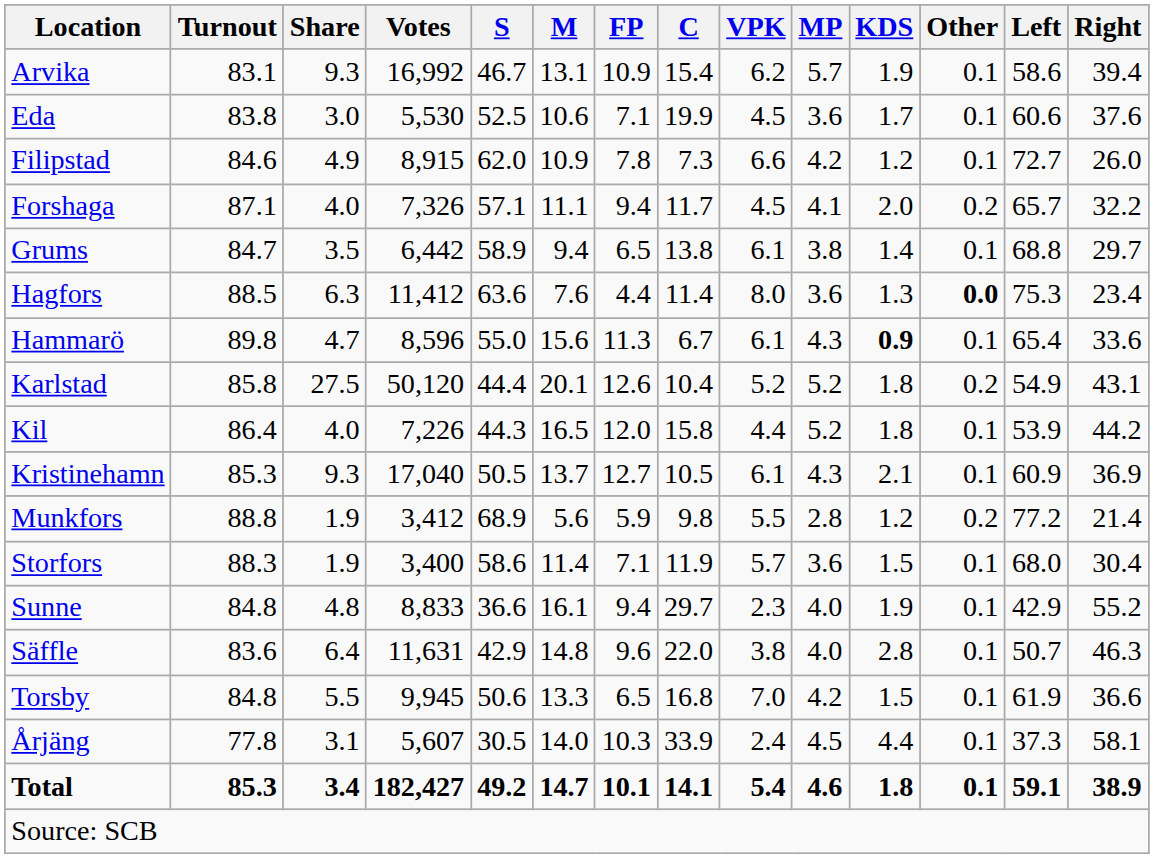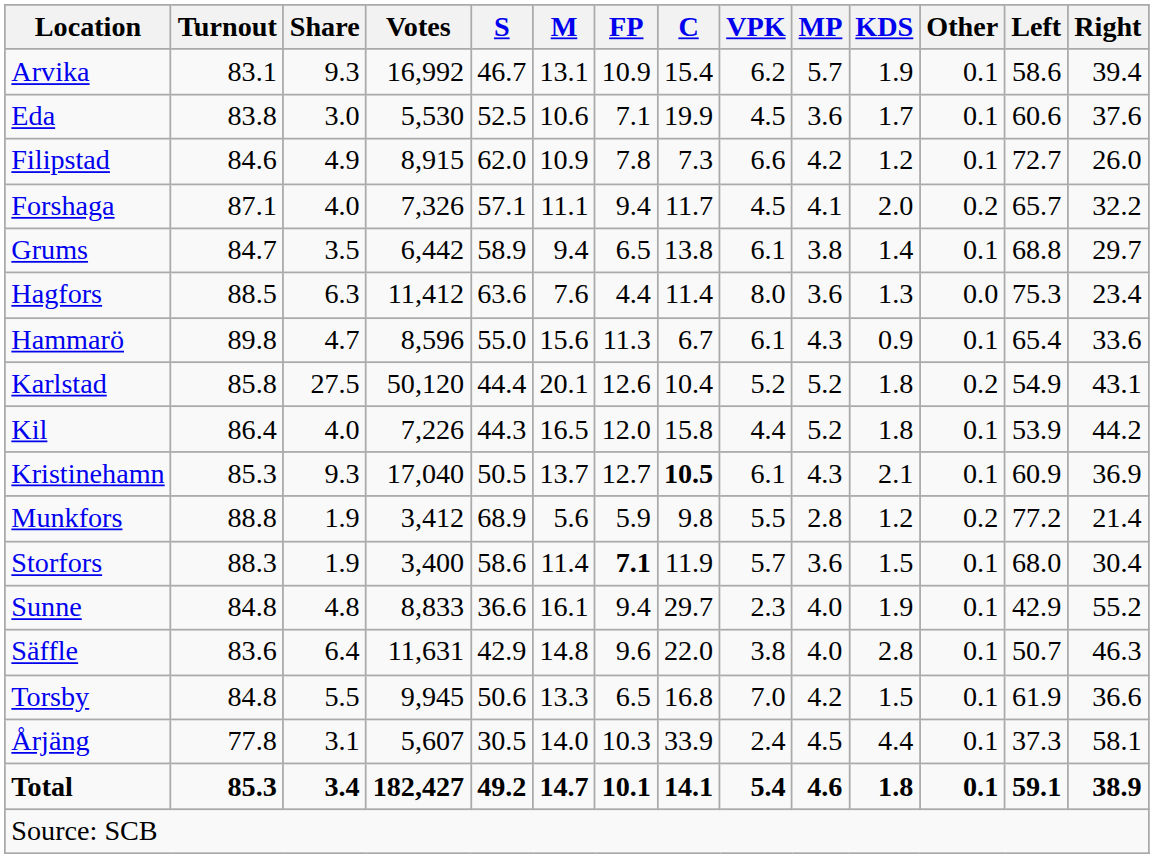(981, 294) bold -> (981, 294) normal
(896, 339) bold -> (896, 339) normal
(689, 473) normal -> (689, 473) bold
(633, 562) normal -> (633, 562) bold
